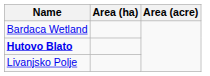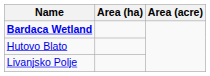(47, 29) normal -> (50, 29) bold
(40, 46) bold -> (37, 46) normal
